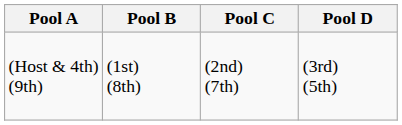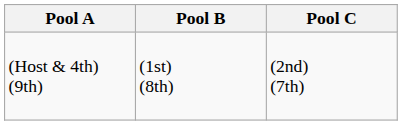- column: (348, 18)
